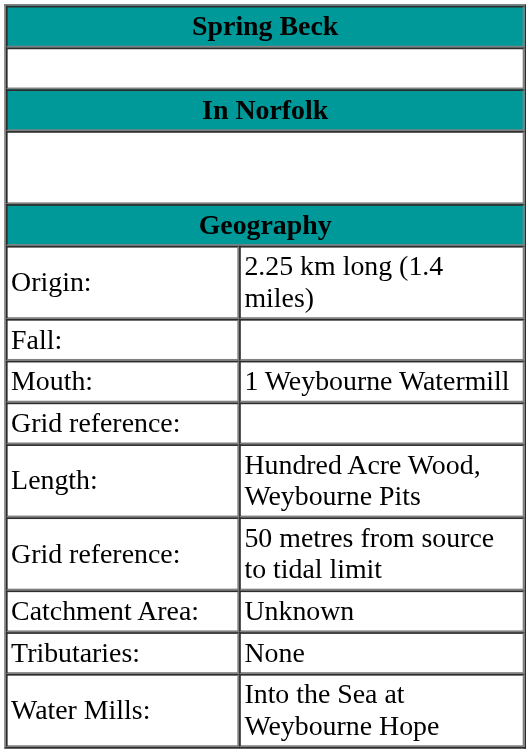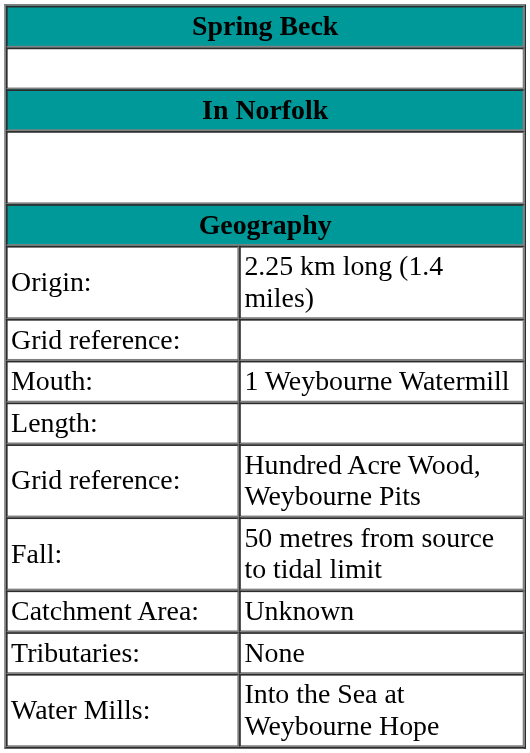(37, 339) Fall: -> (96, 339) Grid reference:
(96, 422) Grid reference: -> (54, 422) Length:
(54, 480) Length: -> (96, 480) Grid reference:
(96, 553) Grid reference: -> (37, 553) Fall:
